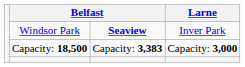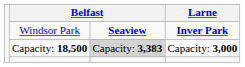(202, 30) normal -> (202, 30) bold
(127, 48) no background -> (127, 48) lightgrey background
